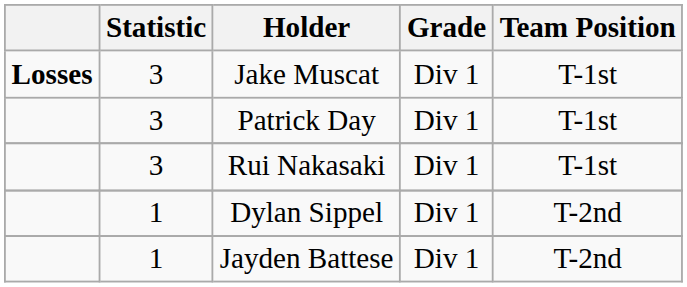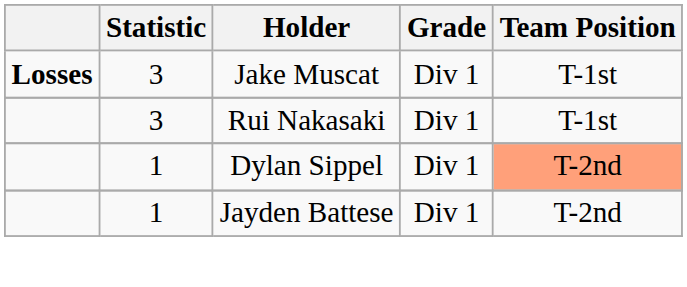- row: (307, 119)
(588, 212) no background -> (588, 166) lightsalmon background
